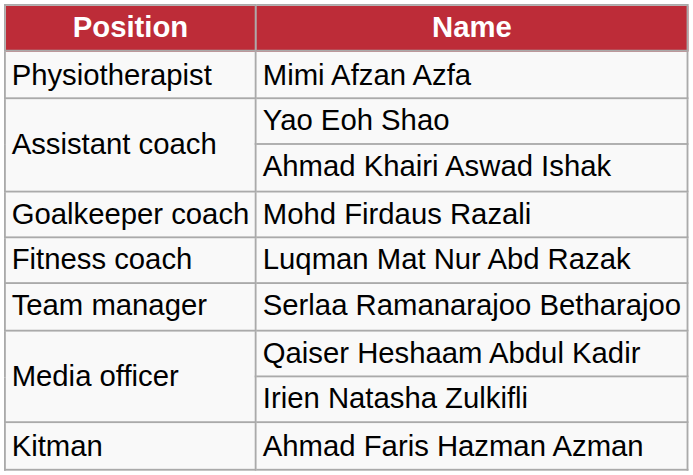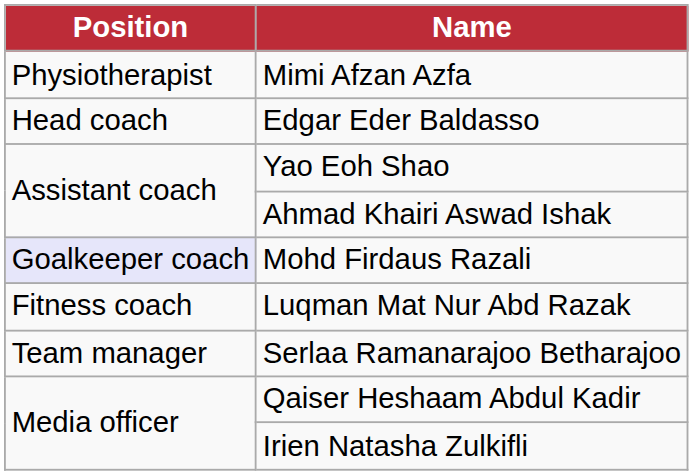+ row: (401, 120)
(130, 213) no background -> (130, 259) lavender background
- row: (453, 445)
